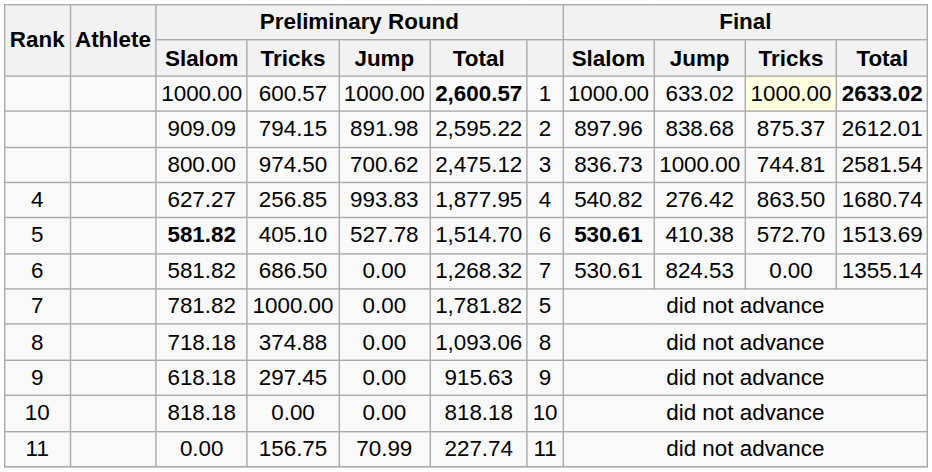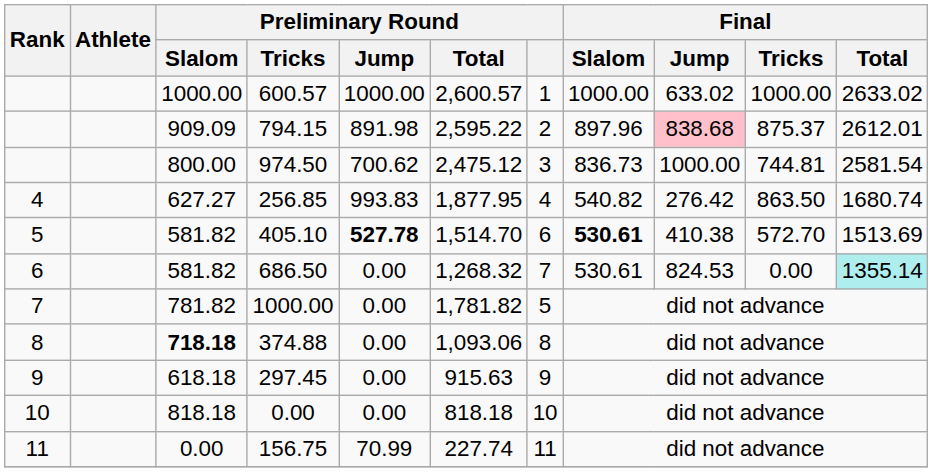(479, 93) bold -> (479, 93) normal
(791, 93) lightyellow background -> (791, 93) no background
(882, 93) bold -> (882, 93) normal
(700, 128) no background -> (700, 128) pink background
(202, 235) bold -> (202, 235) normal
(384, 235) normal -> (384, 235) bold
(882, 270) no background -> (882, 270) paleturquoise background
(202, 341) normal -> (202, 341) bold
